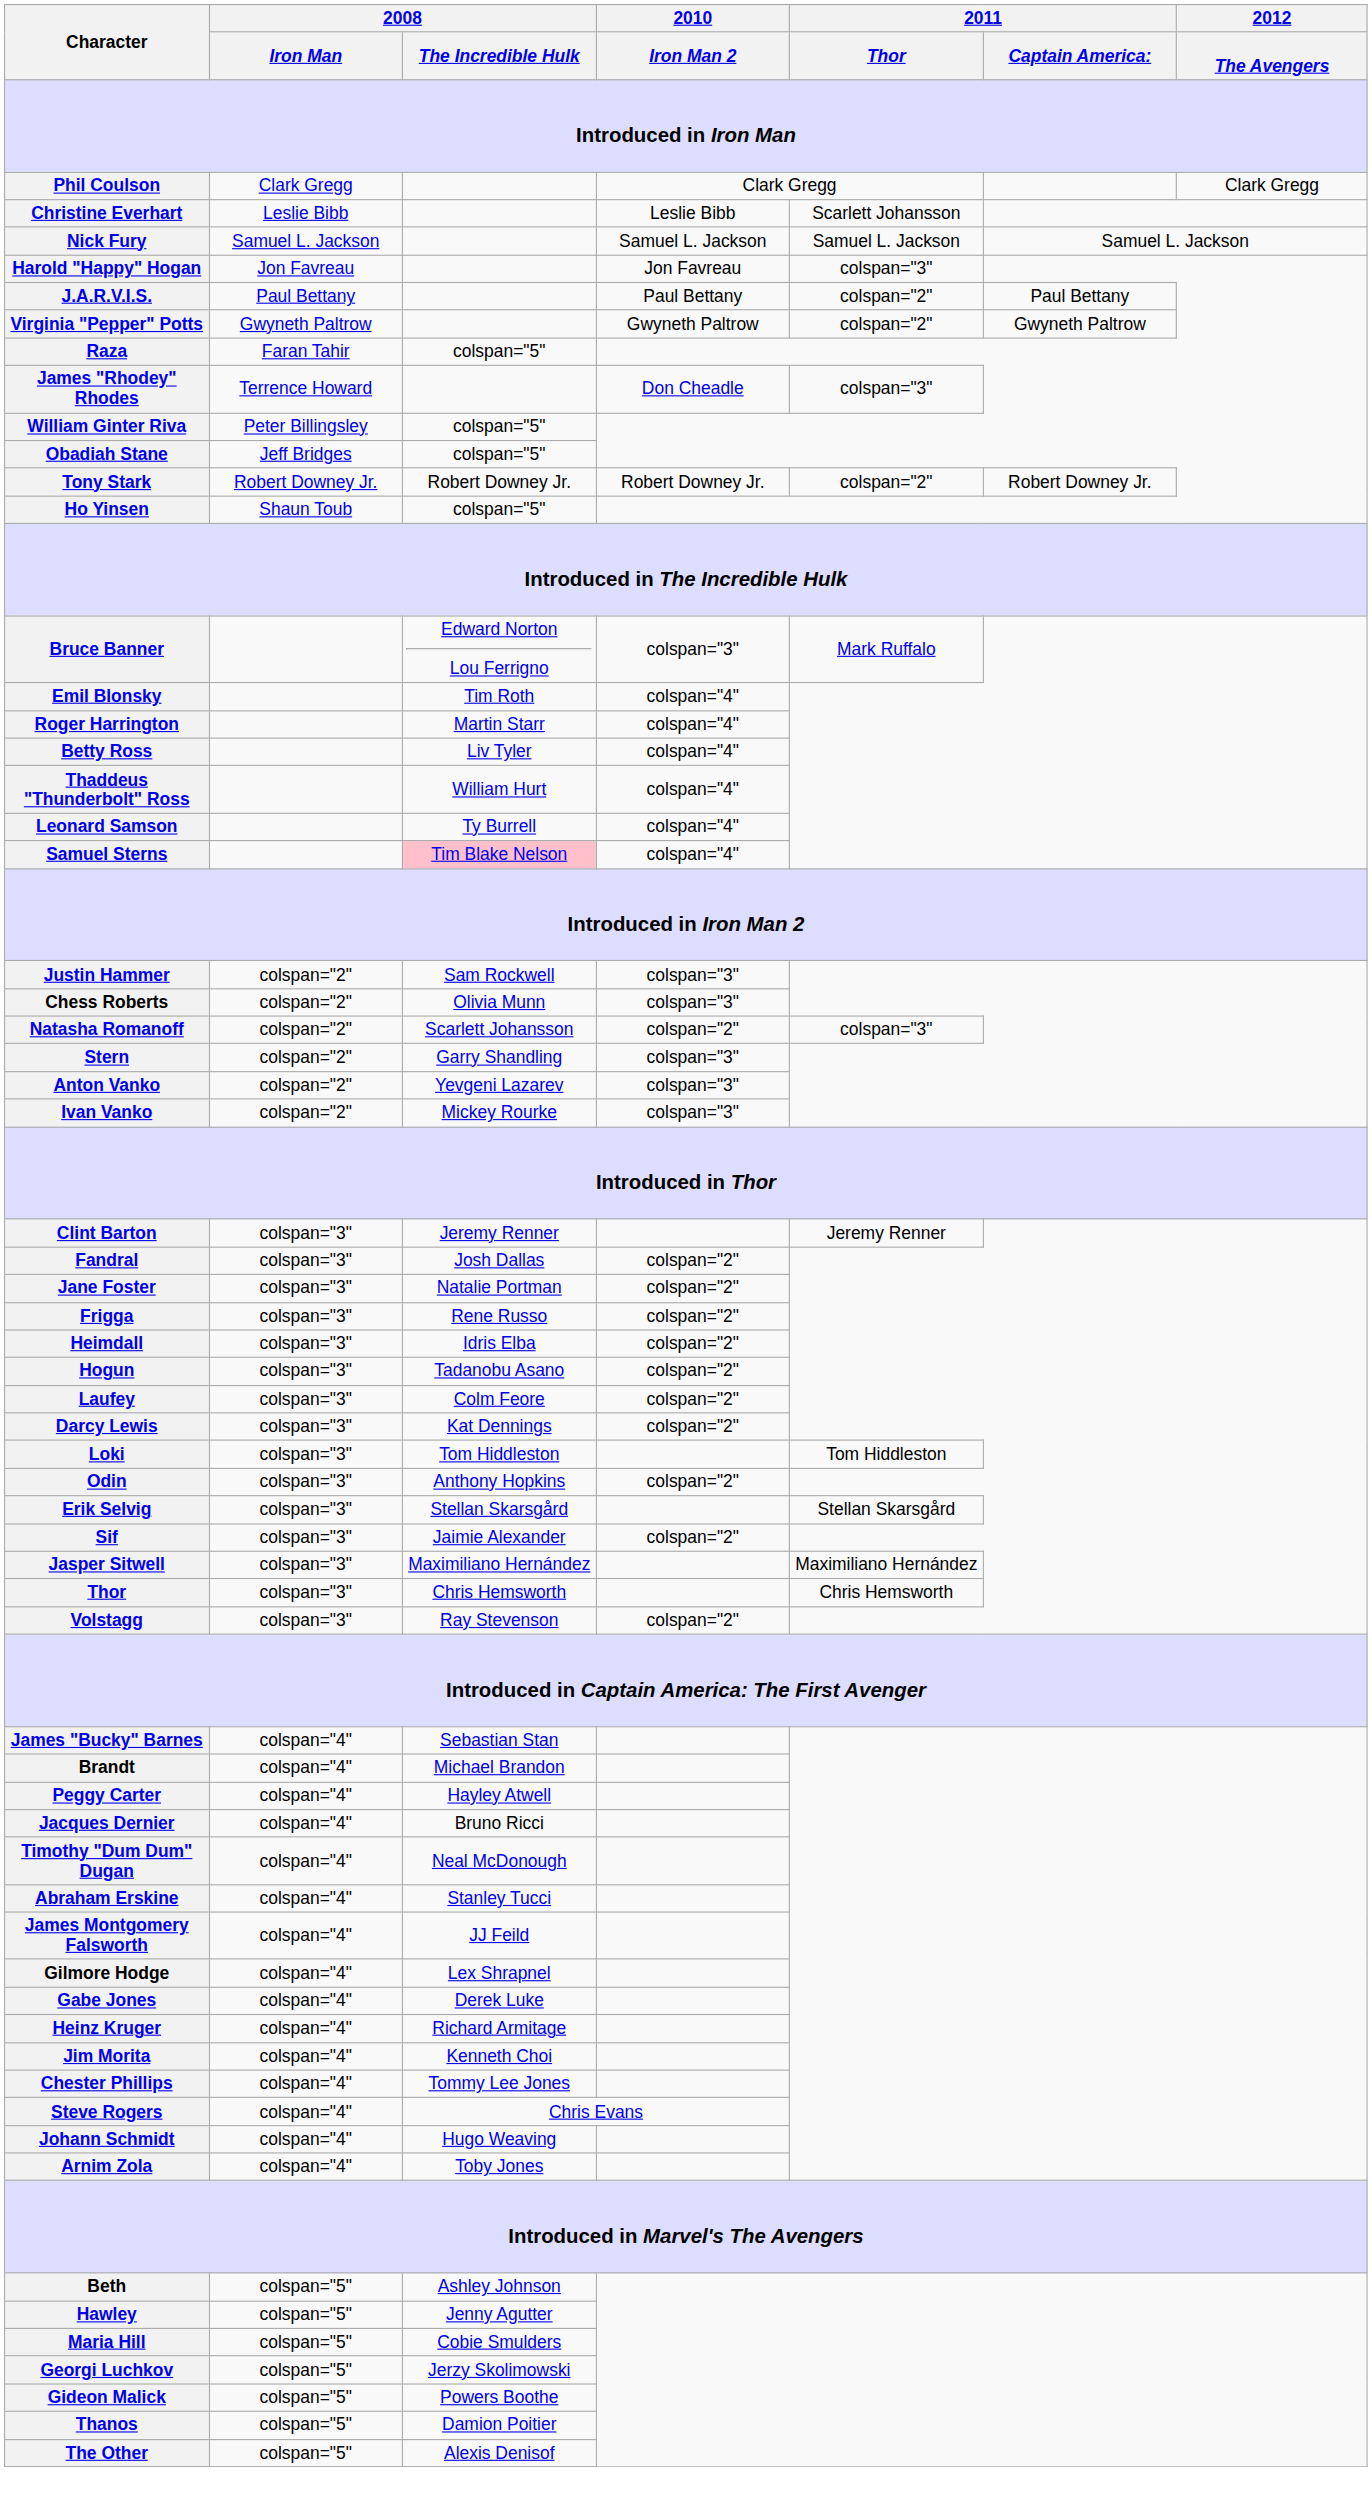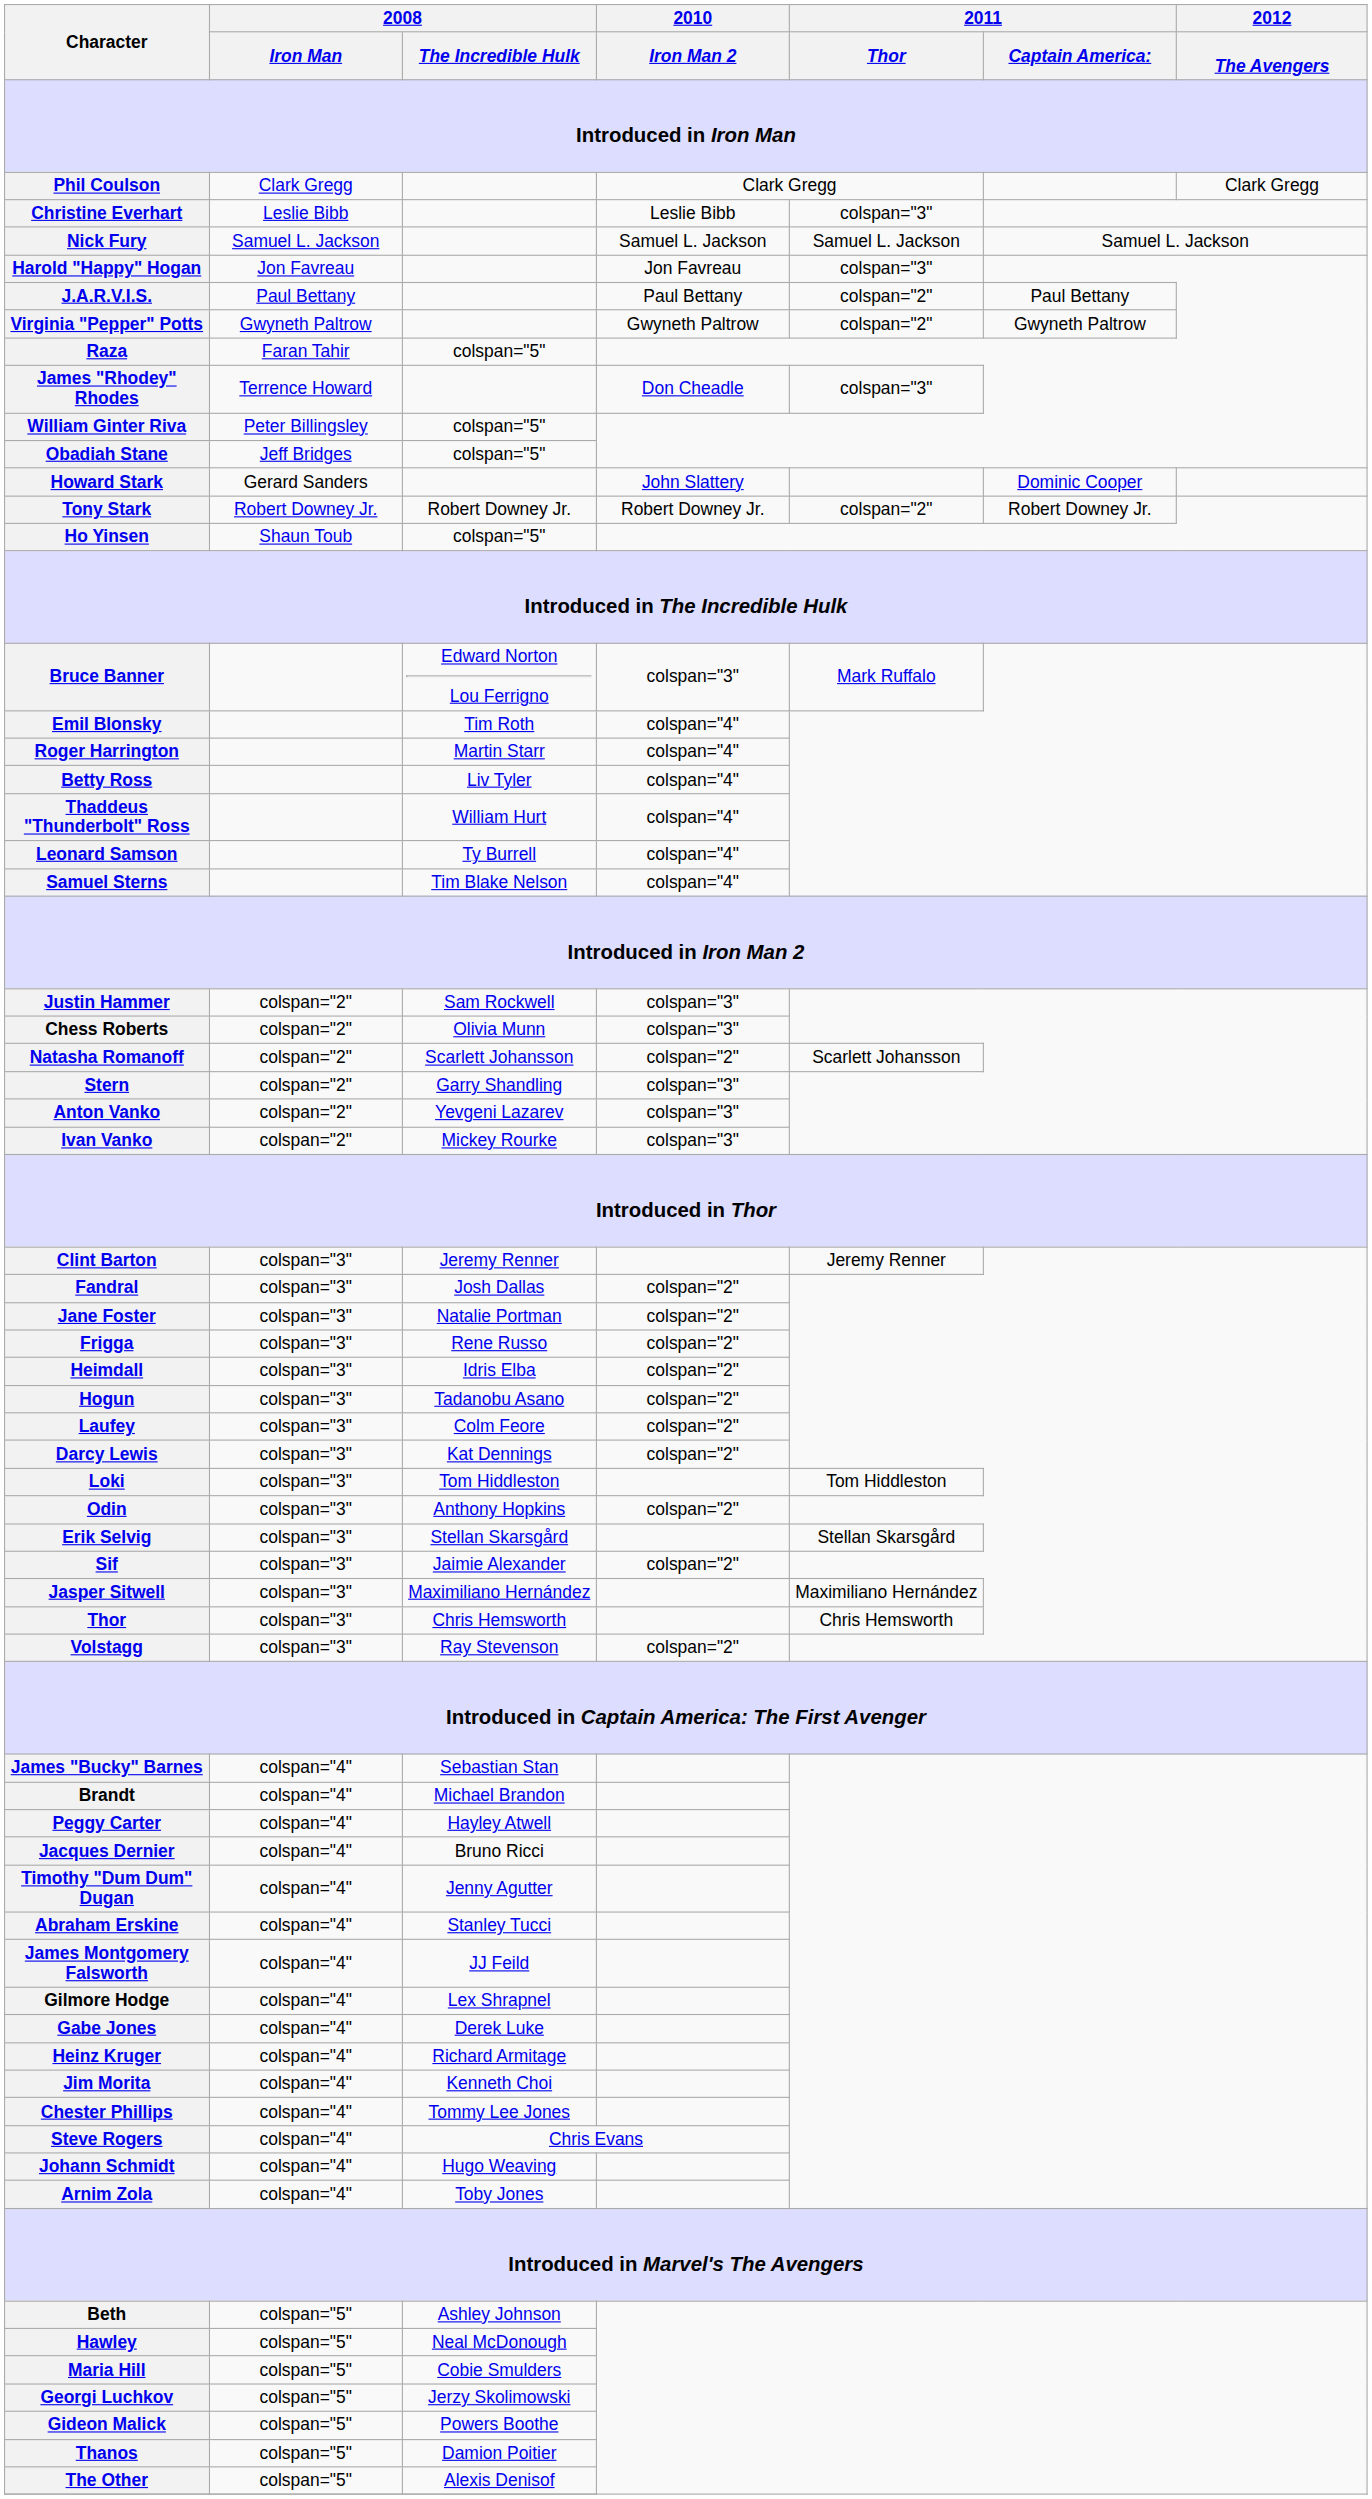(886, 213) Scarlett Johansson -> (886, 213) colspan="3"
+ row: (107, 481)
(499, 854) pink background -> (499, 882) no background
(886, 1029) colspan="3" -> (886, 1057) Scarlett Johansson
(499, 1860) Neal McDonough -> (499, 1888) Jenny Agutter
(499, 2314) Jenny Agutter -> (499, 2342) Neal McDonough
